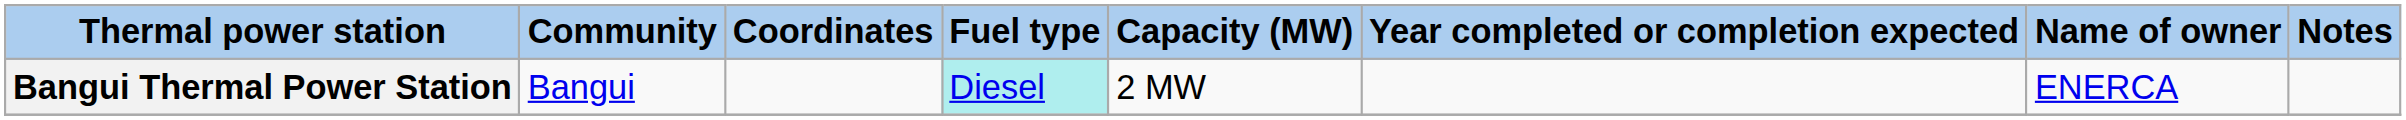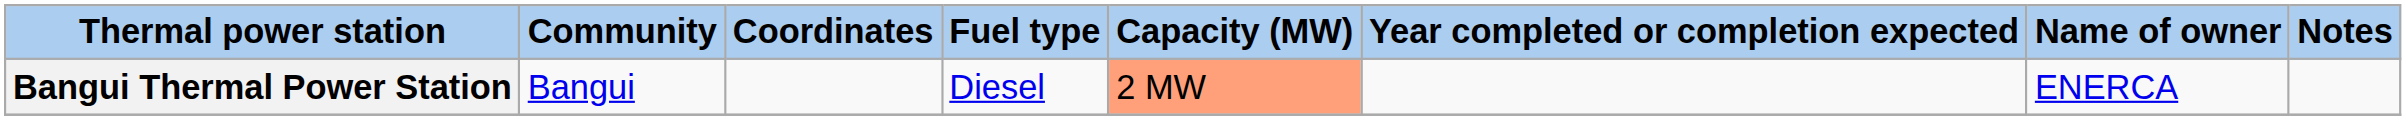(997, 86) paleturquoise background -> (997, 86) no background
(1161, 86) no background -> (1161, 86) lightsalmon background
